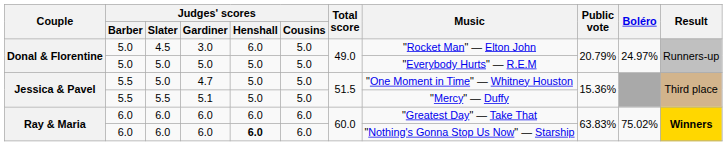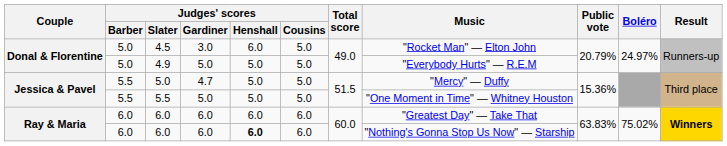(163, 64) 5.0 -> (163, 64) 4.9
(469, 82) "One Moment in Time" — Whitney Houston -> (469, 82) "Mercy" — Duffy
(205, 99) 5.1 -> (205, 99) 5.0
(469, 99) "Mercy" — Duffy -> (469, 99) "One Moment in Time" — Whitney Houston
